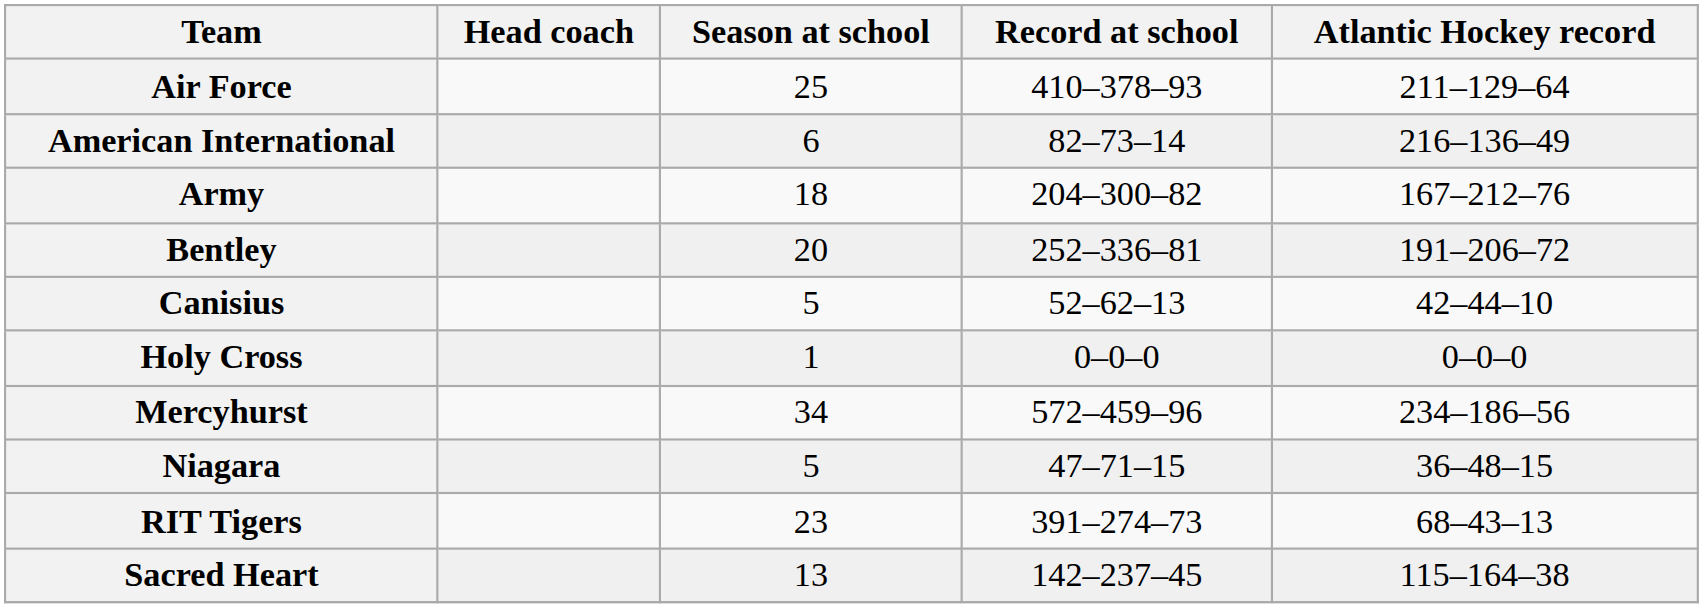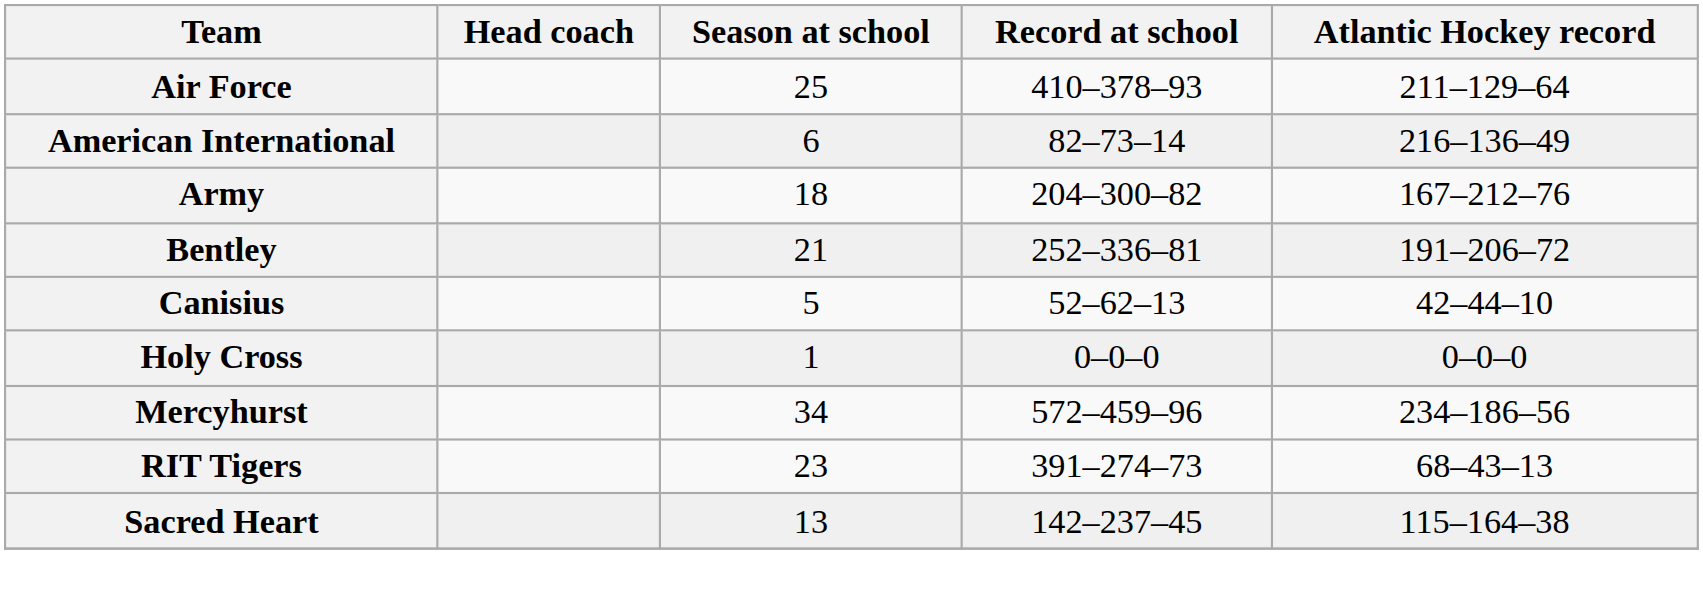(811, 248) 20 -> (811, 248) 21
- row: (221, 466)
